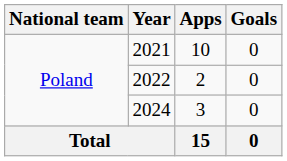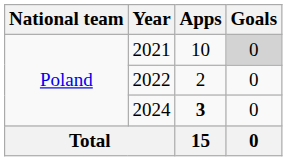(254, 49) no background -> (254, 49) lightgrey background
(201, 110) normal -> (201, 110) bold
